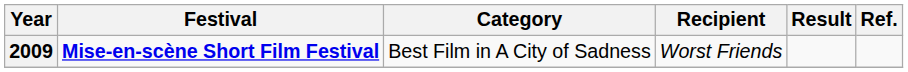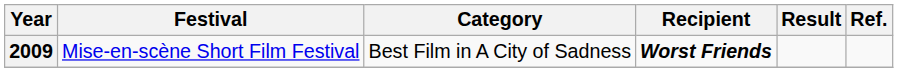(221, 51) bold -> (211, 51) normal
(721, 51) normal -> (706, 51) bold
